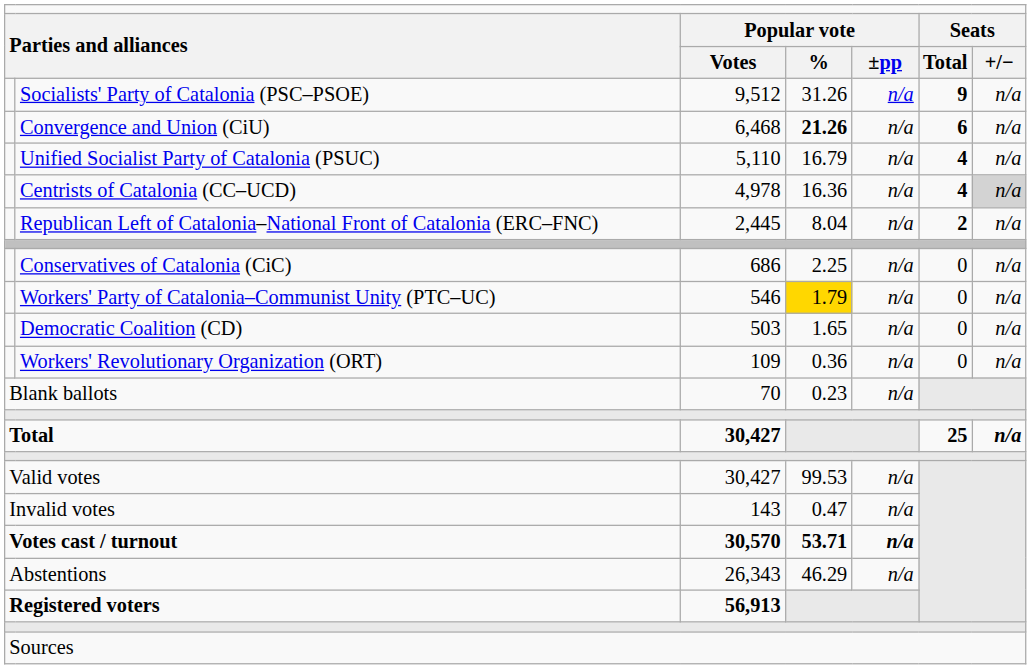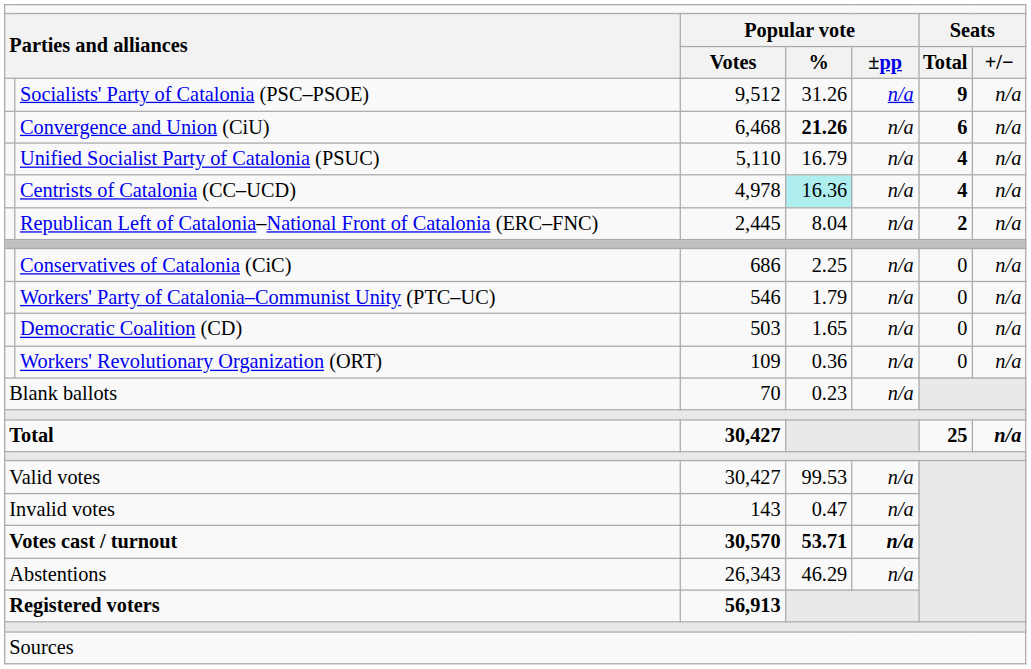(824, 191) no background -> (824, 191) paleturquoise background
(1008, 191) lightgrey background -> (1008, 191) no background
(829, 297) gold background -> (829, 297) no background
